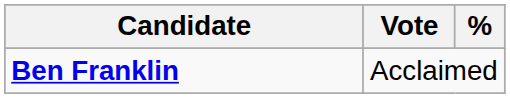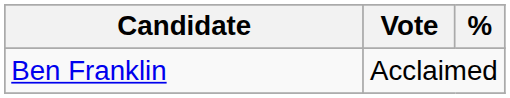(95, 70) bold -> (89, 70) normal
